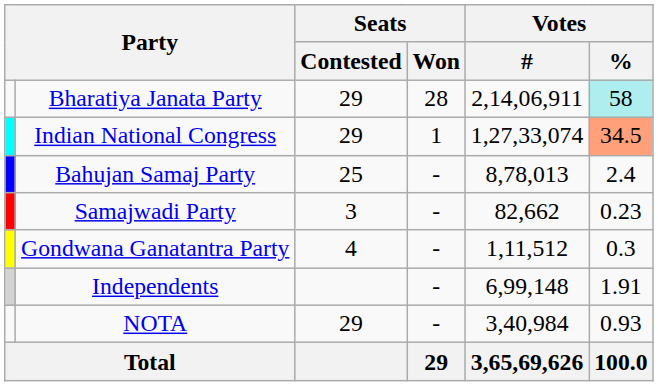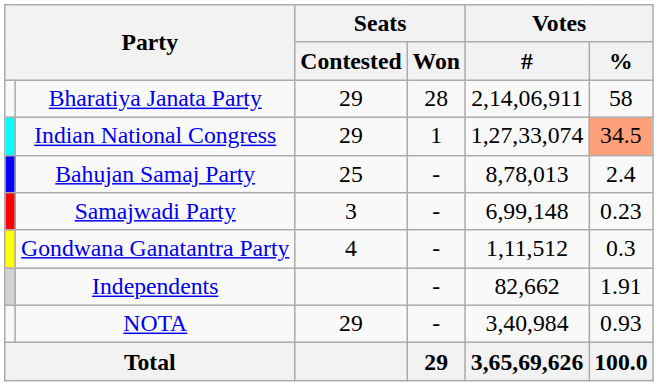(621, 98) paleturquoise background -> (621, 98) no background
(527, 211) 82,662 -> (527, 211) 6,99,148
(527, 286) 6,99,148 -> (527, 286) 82,662
